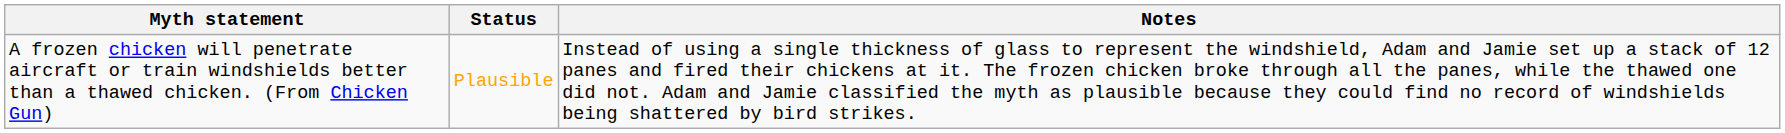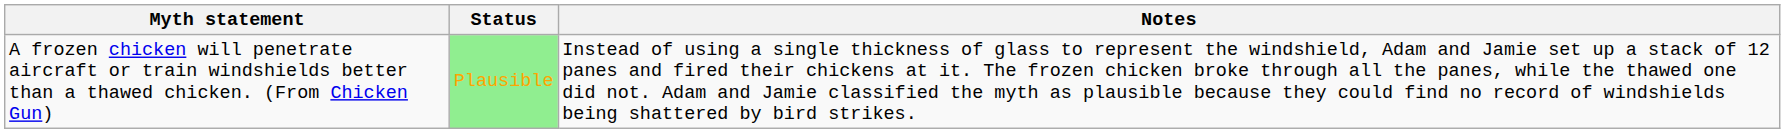(504, 82) no background -> (504, 82) lightgreen background
